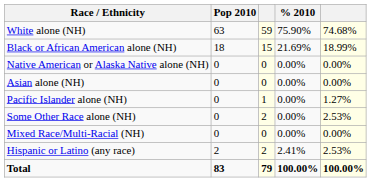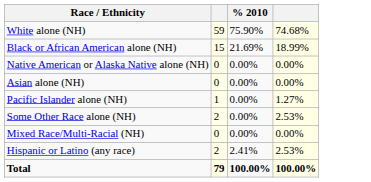- column: (235, 13)
